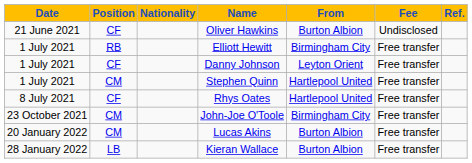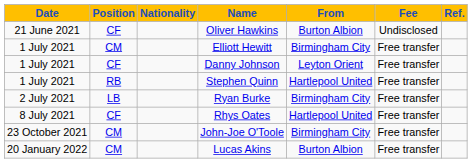(114, 47) RB -> (114, 47) CM
(114, 82) CM -> (114, 82) RB
+ row: (242, 99)
- row: (242, 150)
